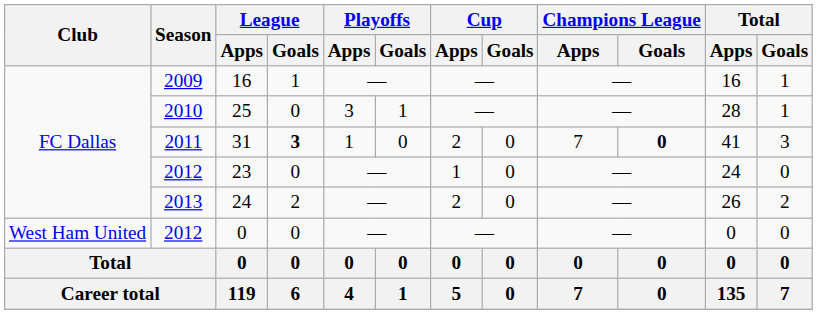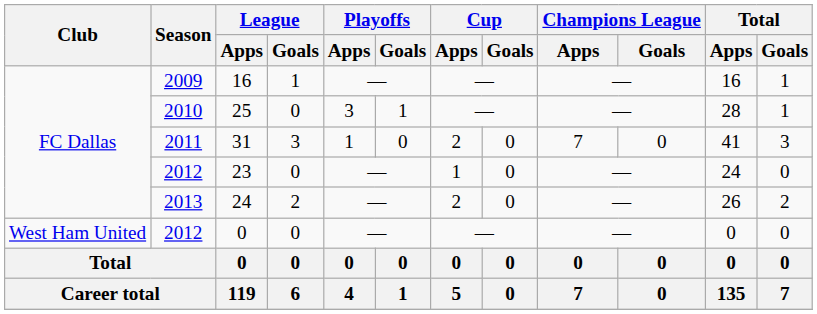(295, 141) bold -> (295, 141) normal
(662, 141) bold -> (662, 141) normal
